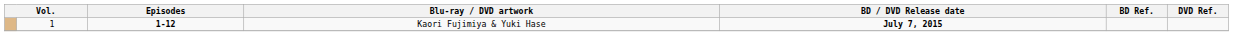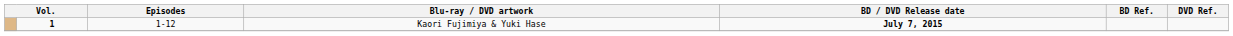(52, 24) normal -> (52, 24) bold
(166, 24) bold -> (166, 24) normal
